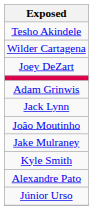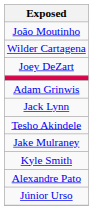(46, 31) Tesho Akindele -> (46, 31) João Moutinho
(46, 125) João Moutinho -> (46, 125) Tesho Akindele
